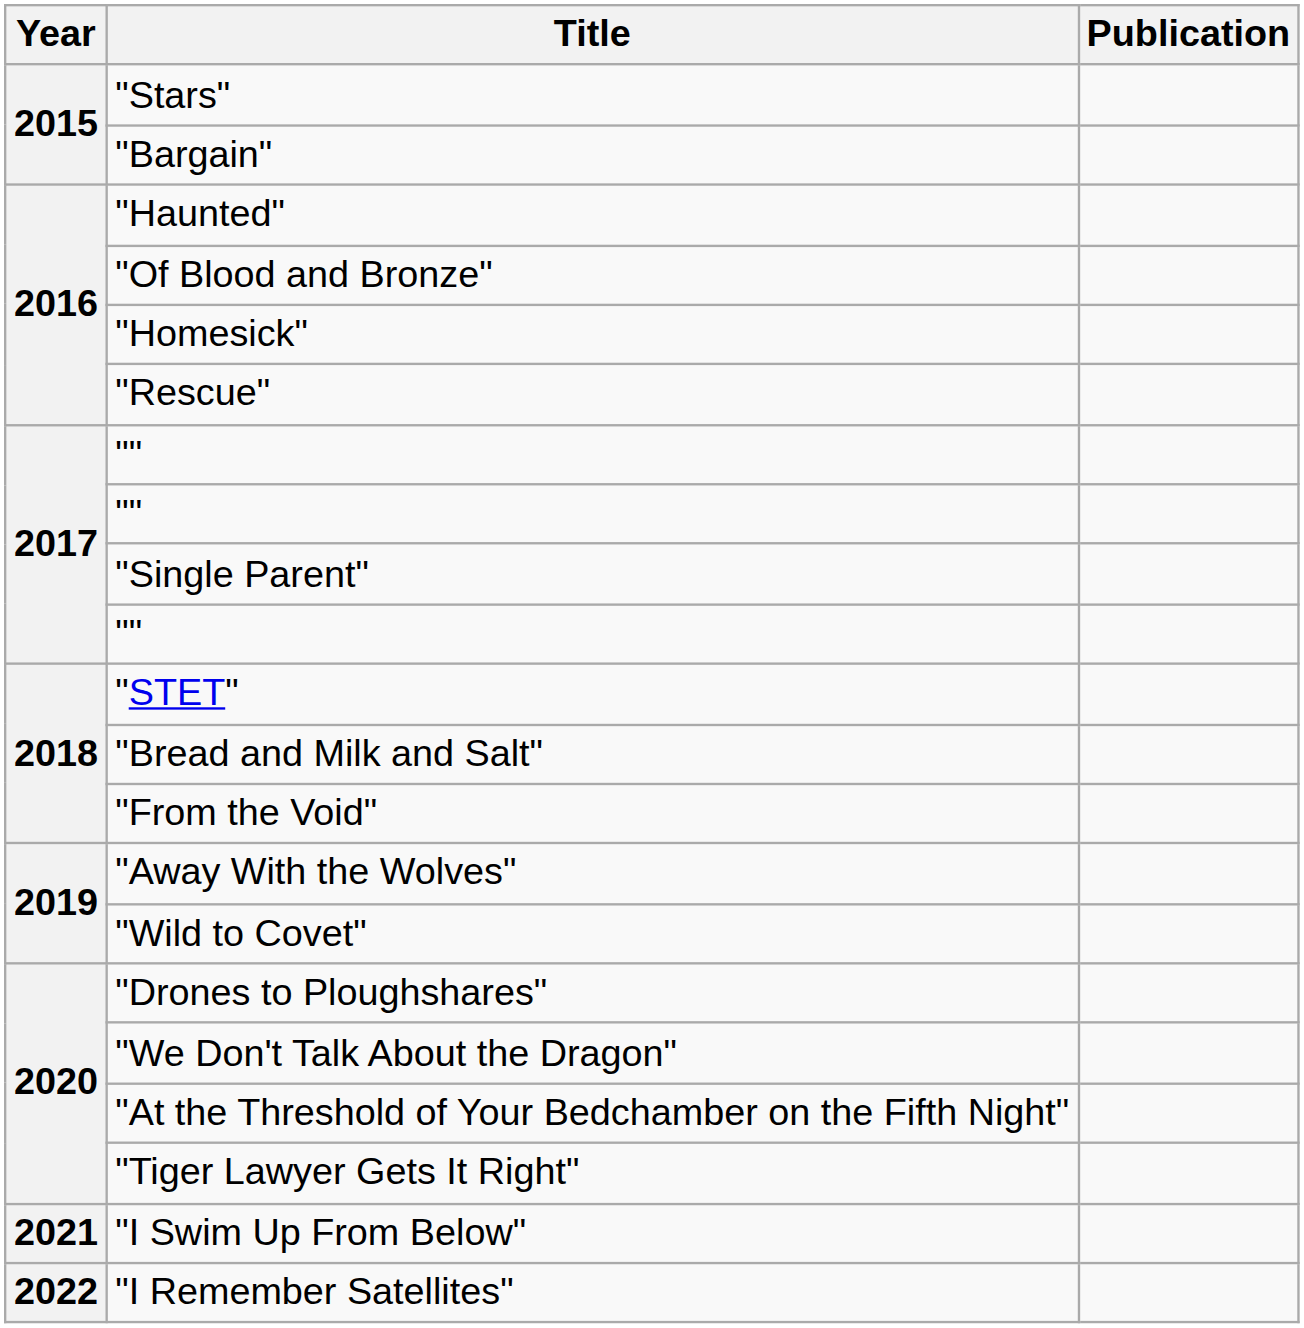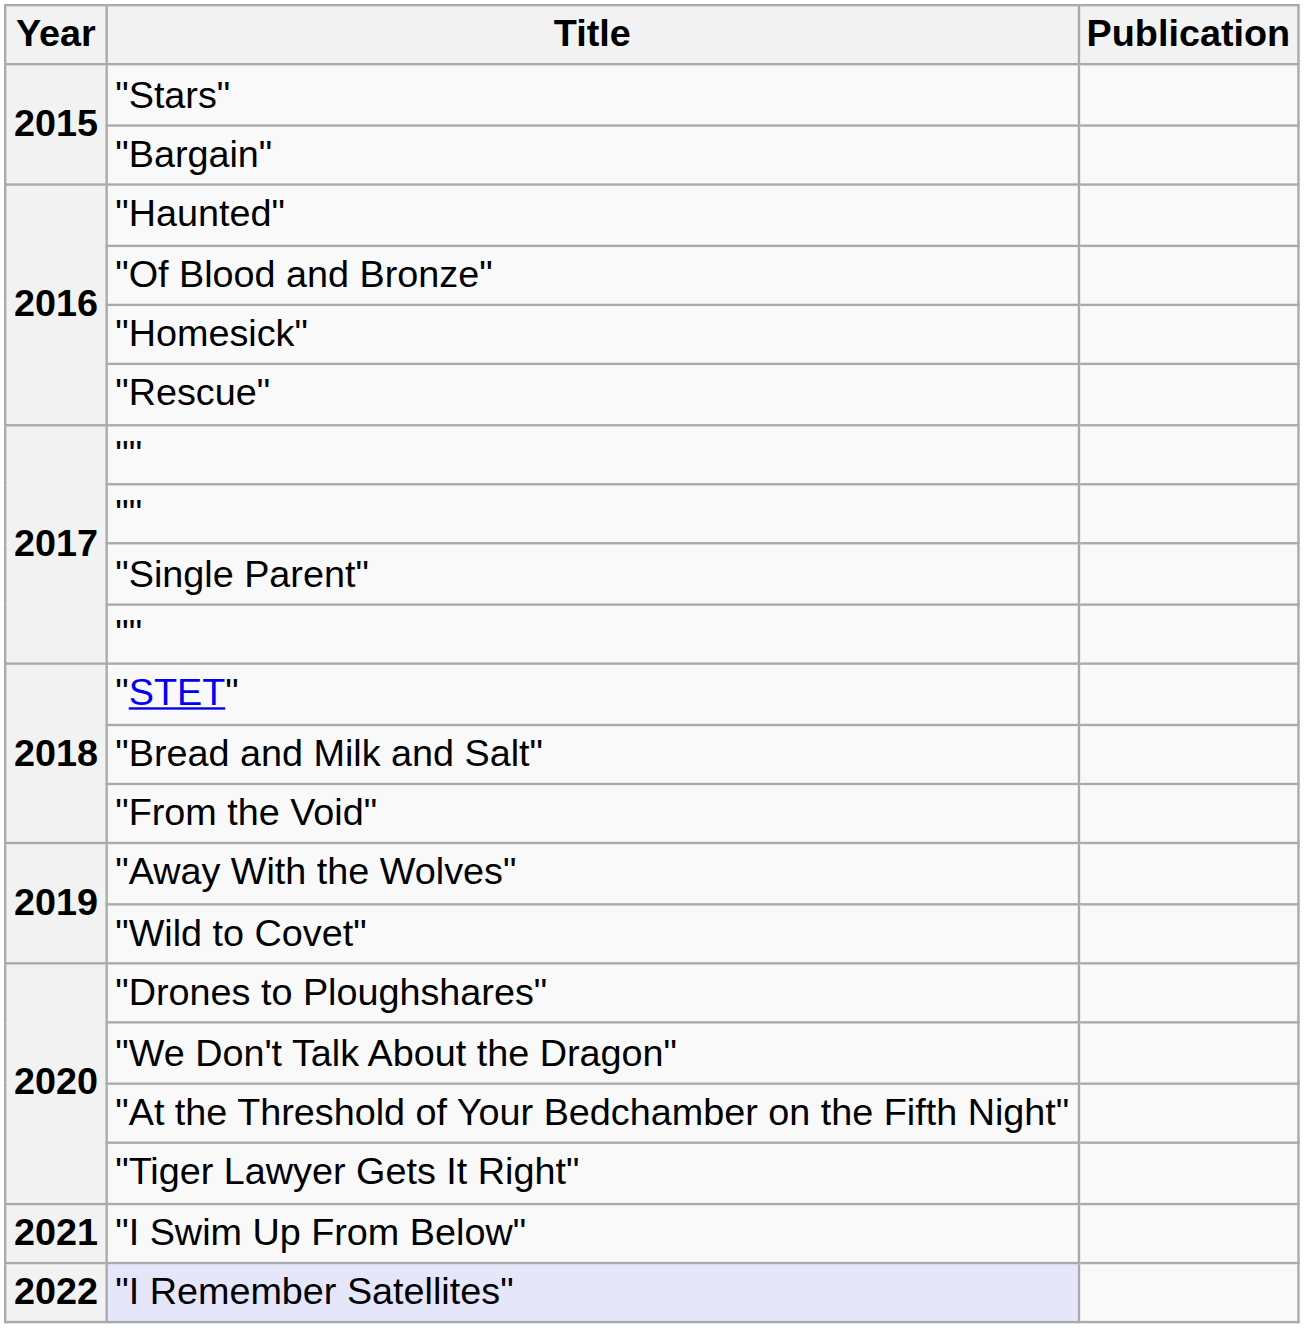(314, 1292) no background -> (314, 1292) lavender background
